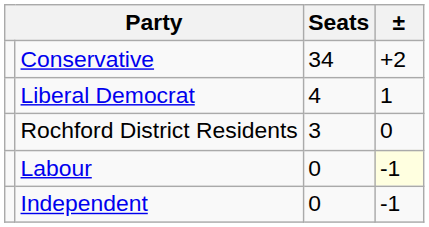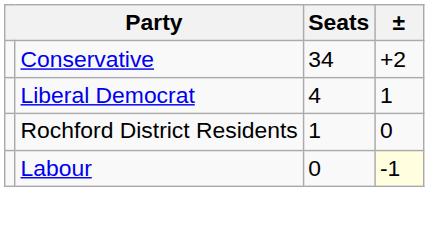(315, 131) 3 -> (315, 131) 1
- row: (84, 204)
